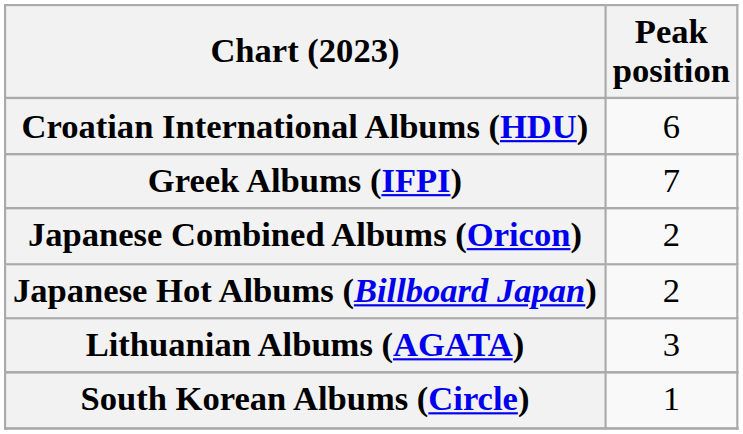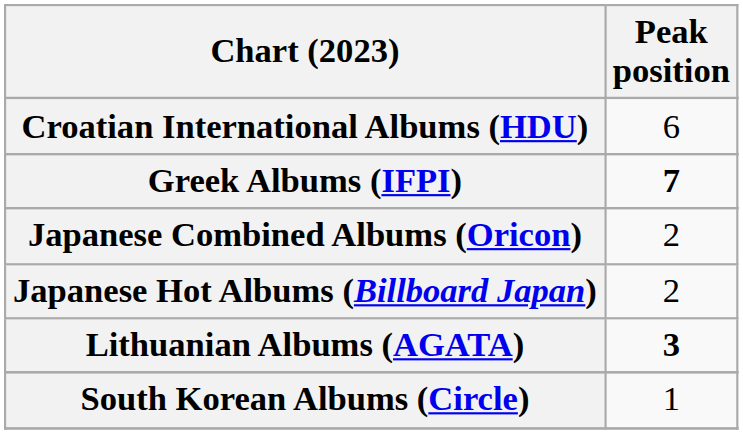(671, 180) normal -> (671, 180) bold
(671, 344) normal -> (671, 344) bold
